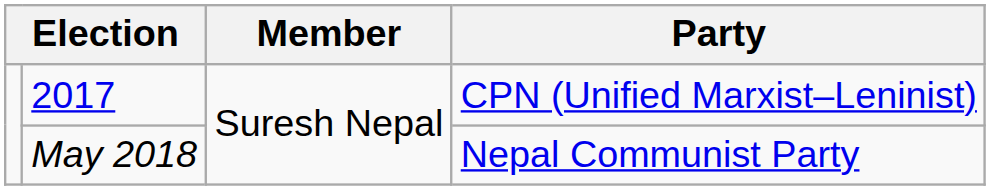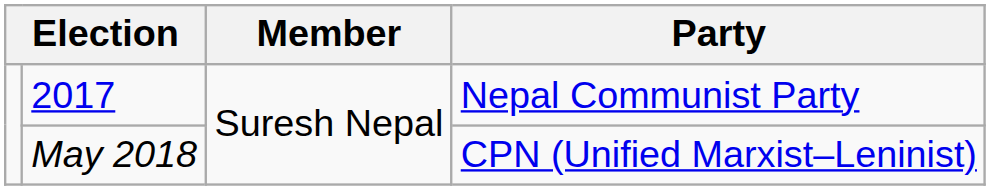(719, 94) CPN (Unified Marxist–Leninist) -> (660, 94) Nepal Communist Party
(660, 154) Nepal Communist Party -> (719, 154) CPN (Unified Marxist–Leninist)
